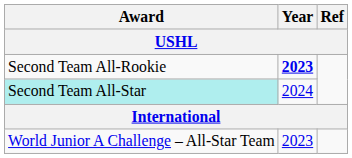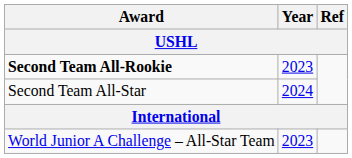(87, 66) normal -> (90, 66) bold
(298, 66) bold -> (298, 66) normal
(77, 91) paleturquoise background -> (77, 91) no background
